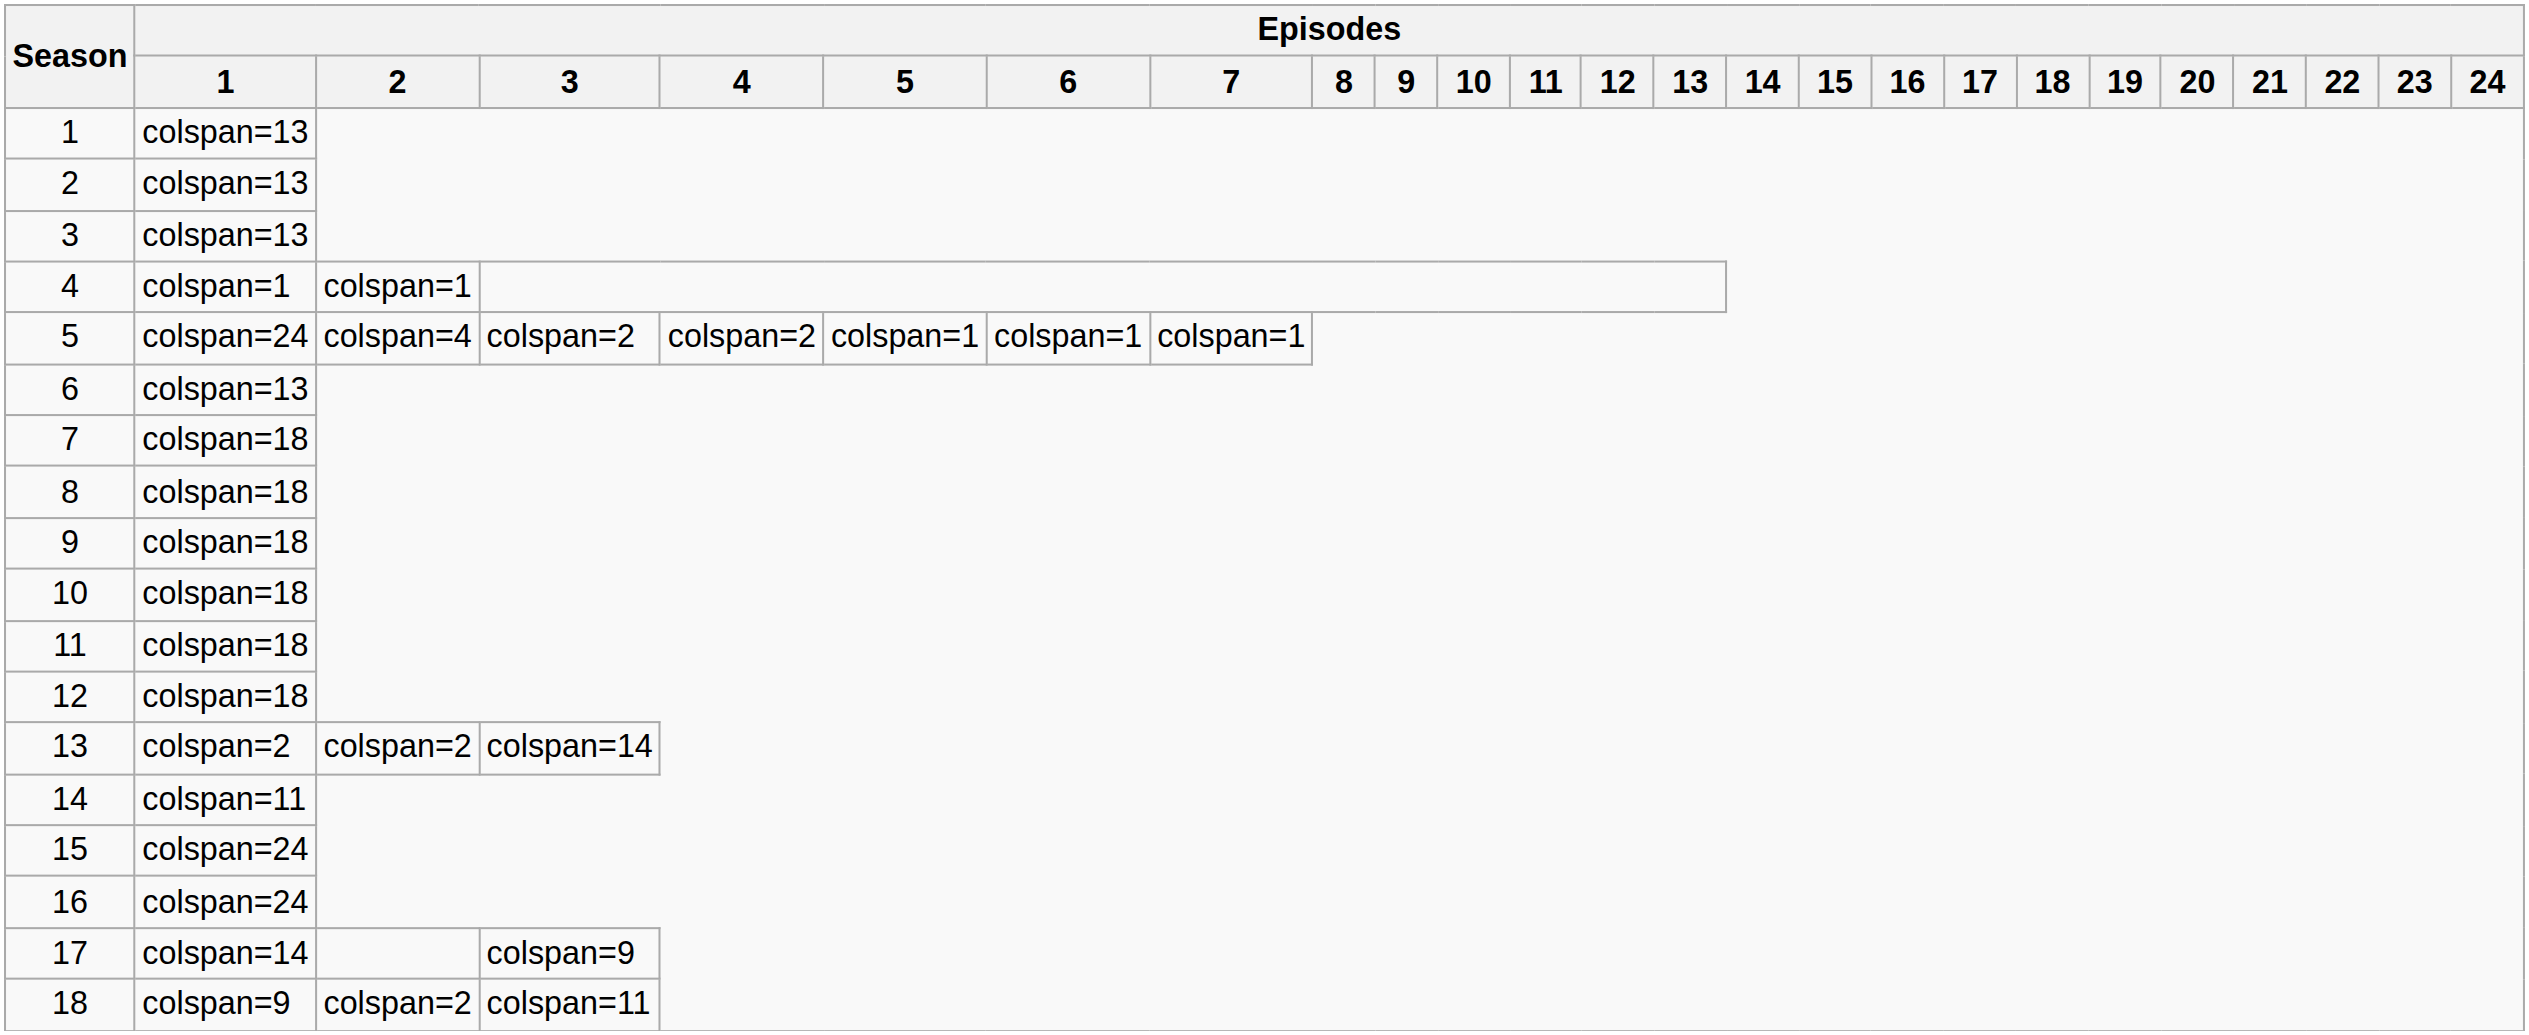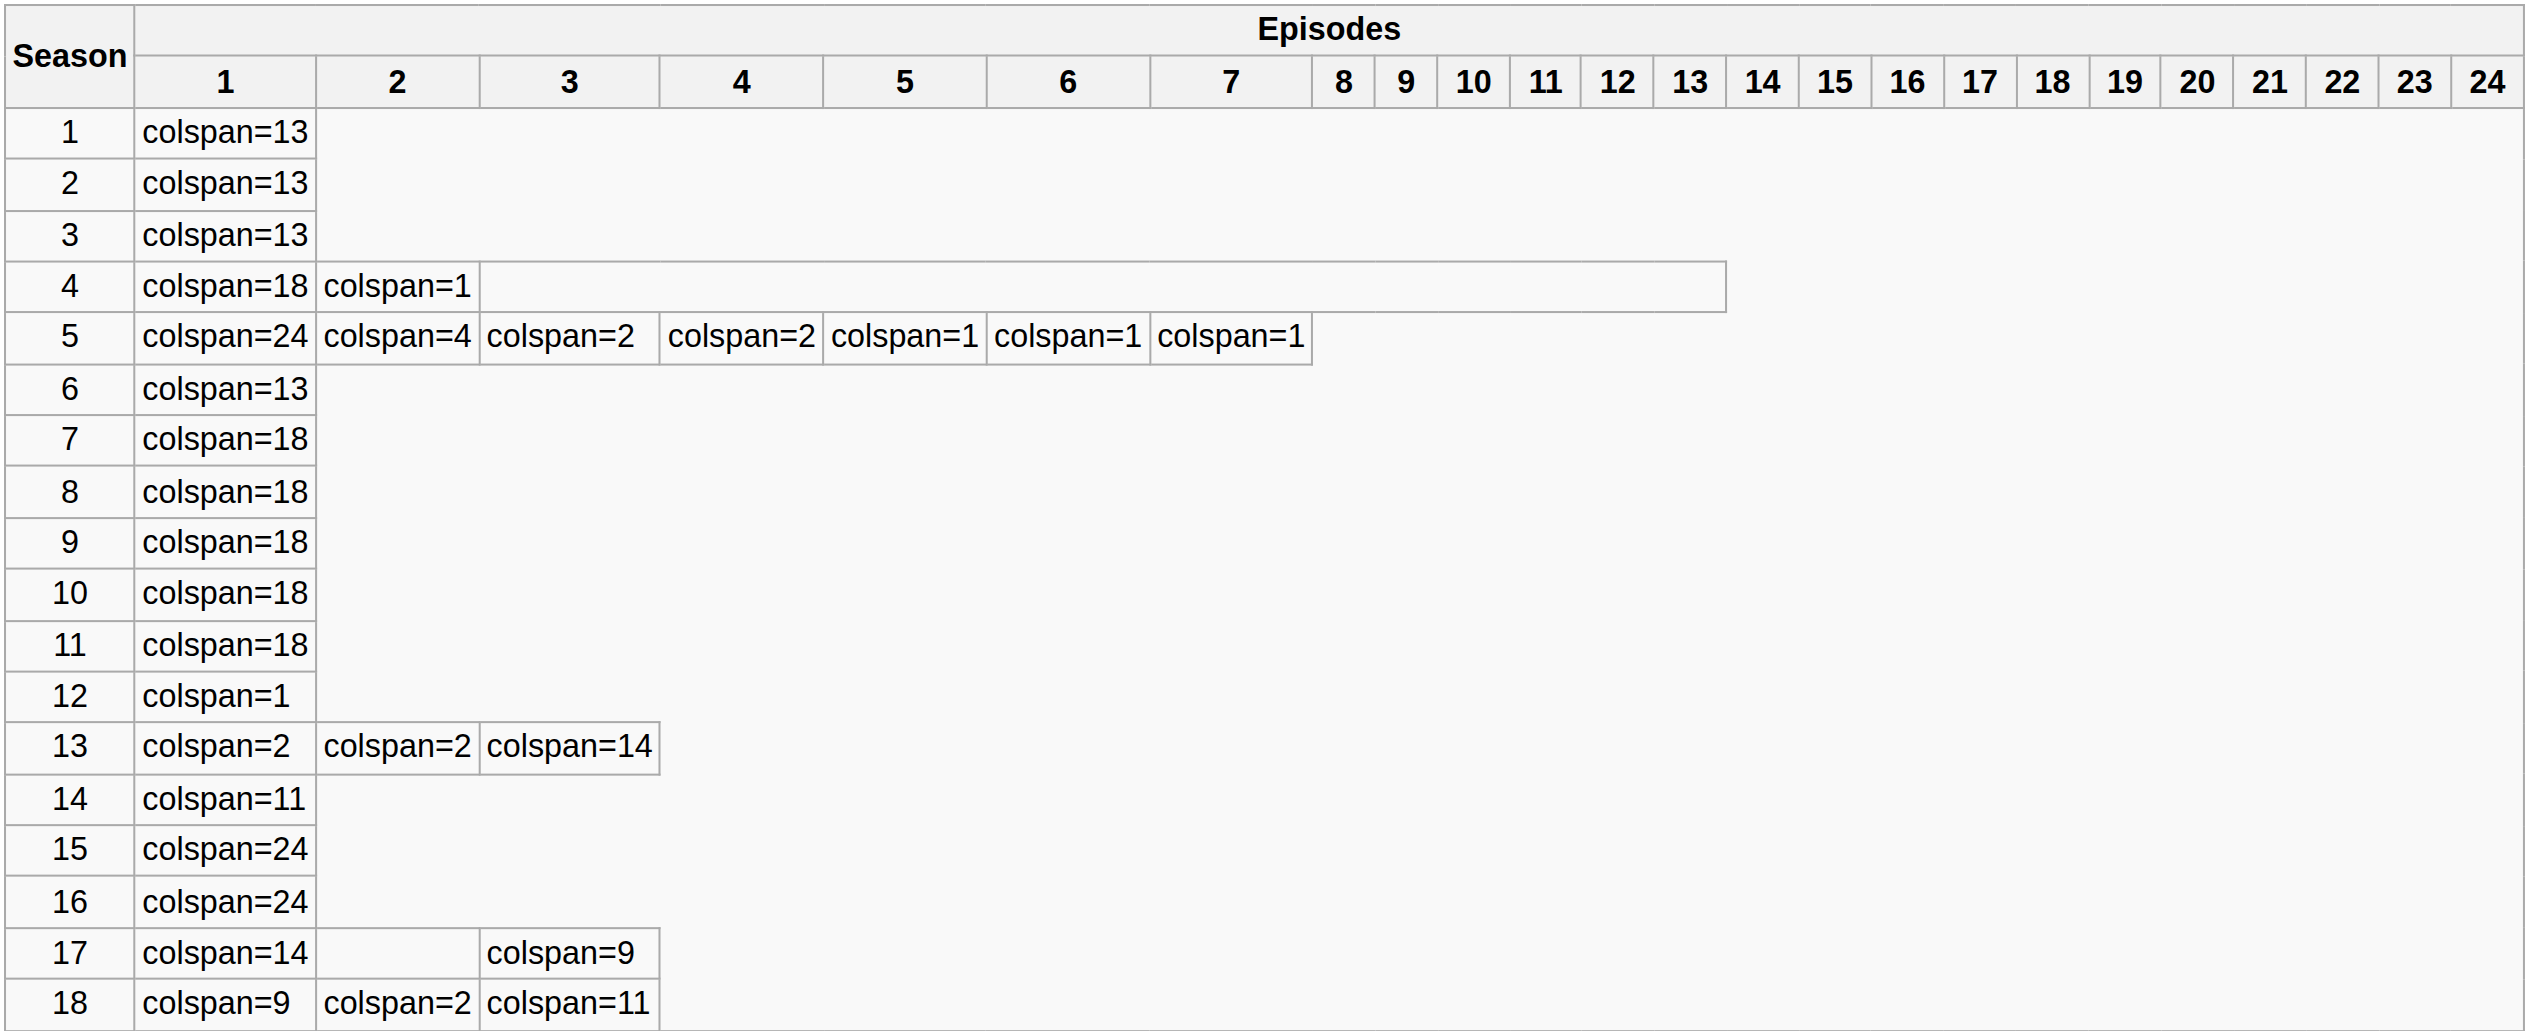(216, 286) colspan=1 -> (225, 286) colspan=18
(225, 696) colspan=18 -> (216, 696) colspan=1
